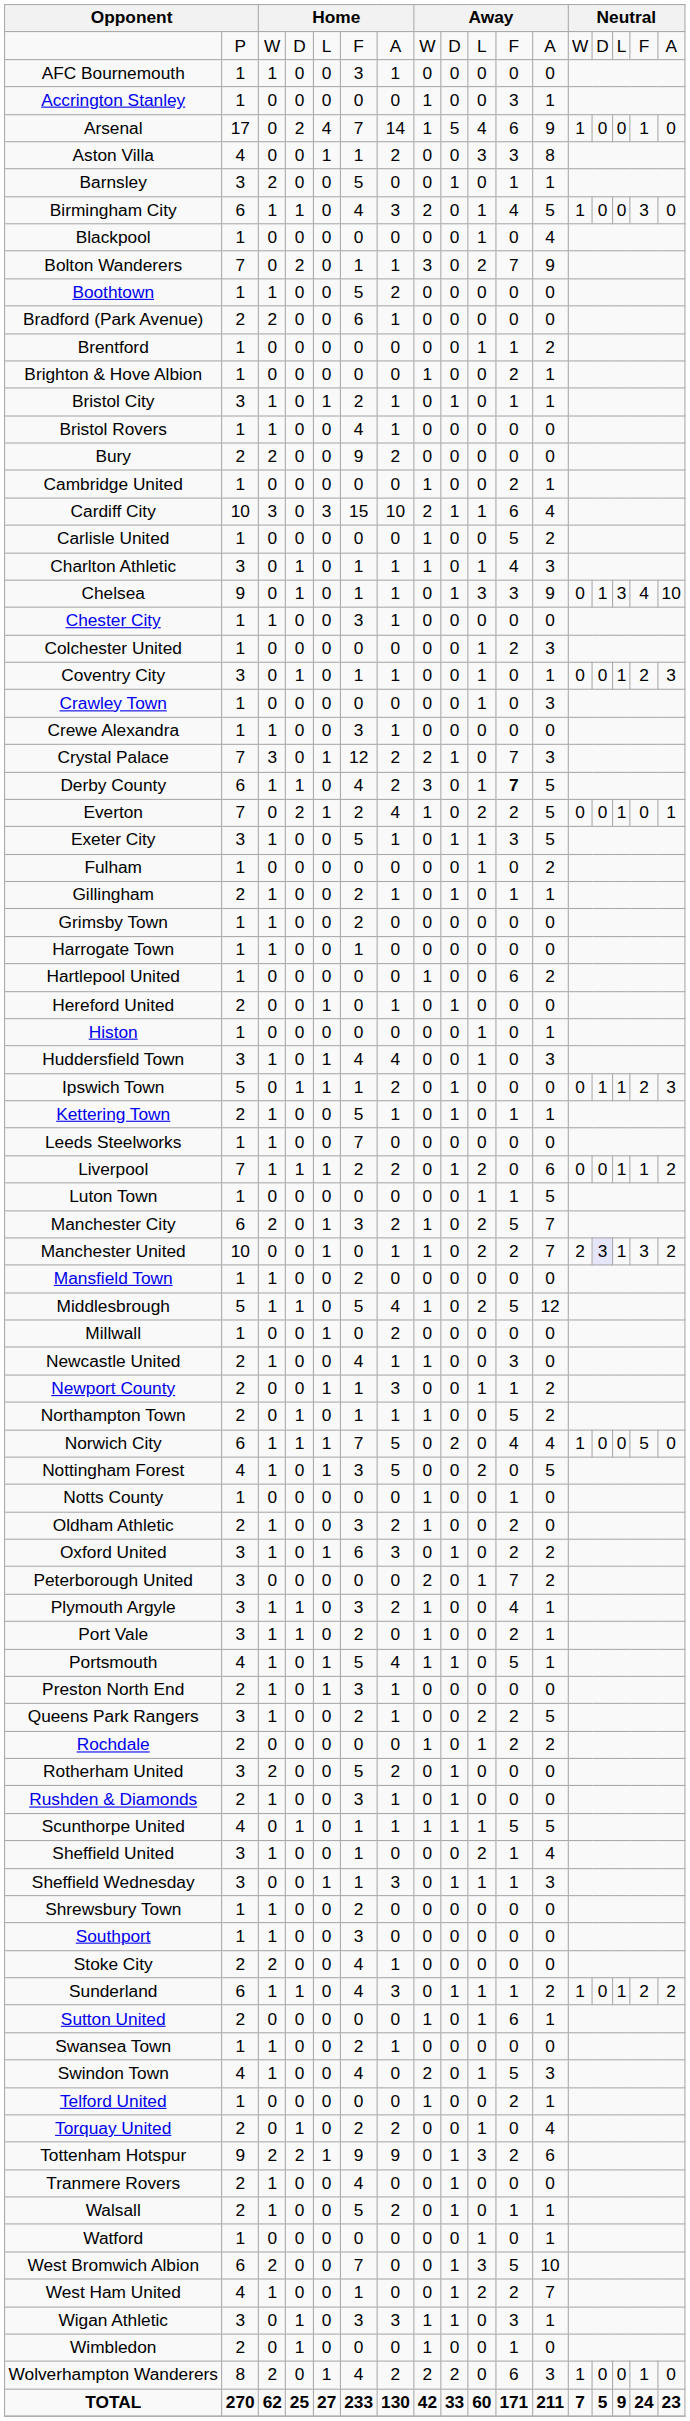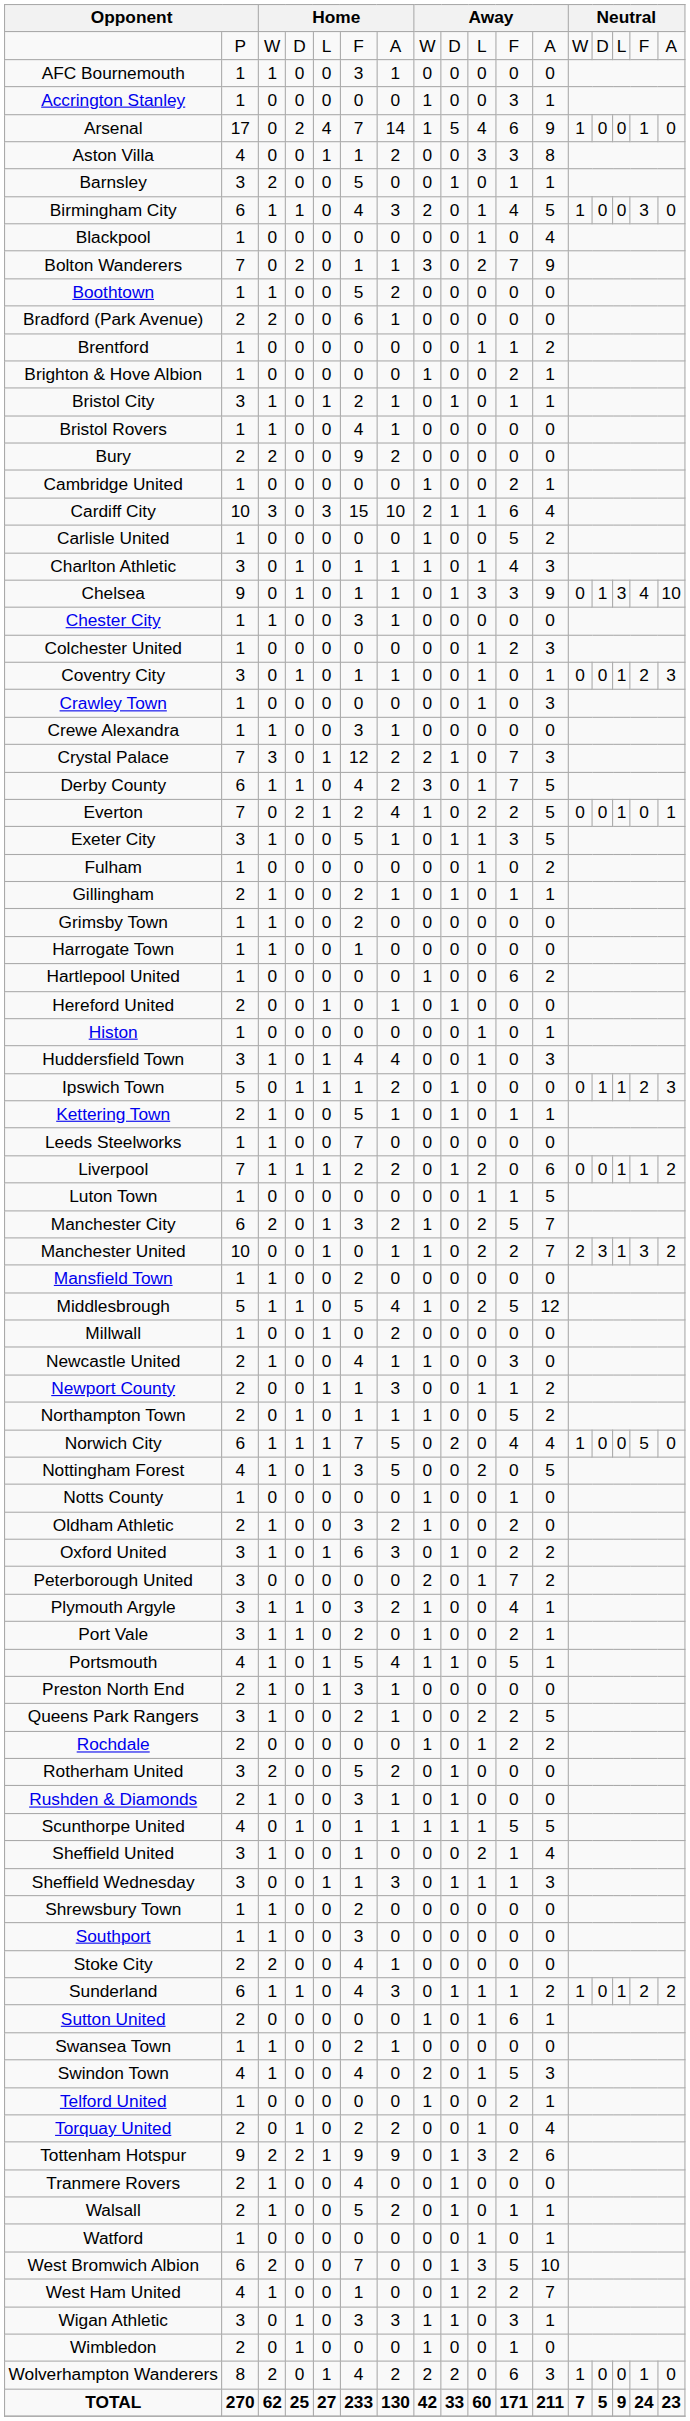(514, 785) bold -> (514, 785) normal
(603, 1251) lavender background -> (603, 1251) no background
